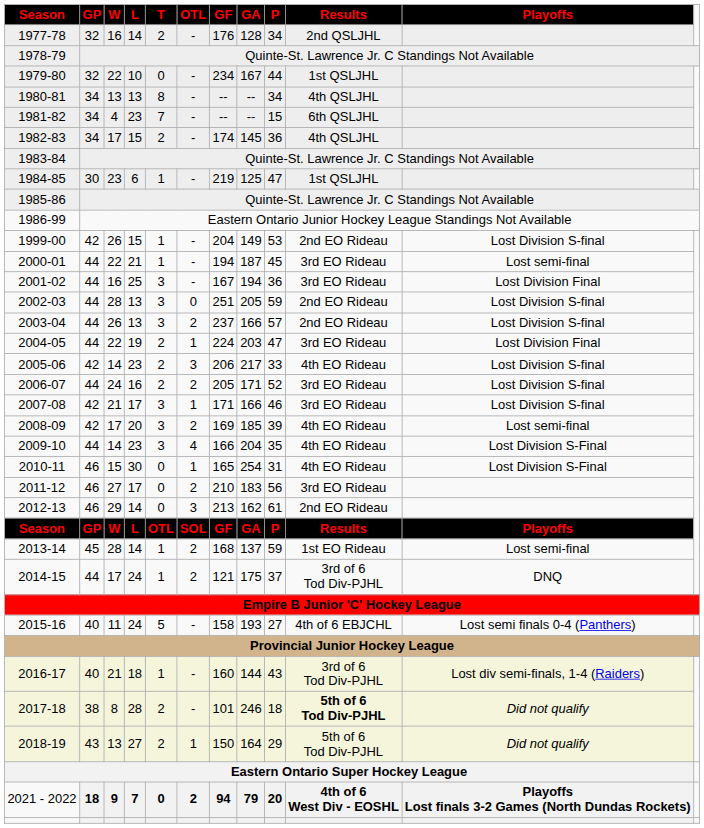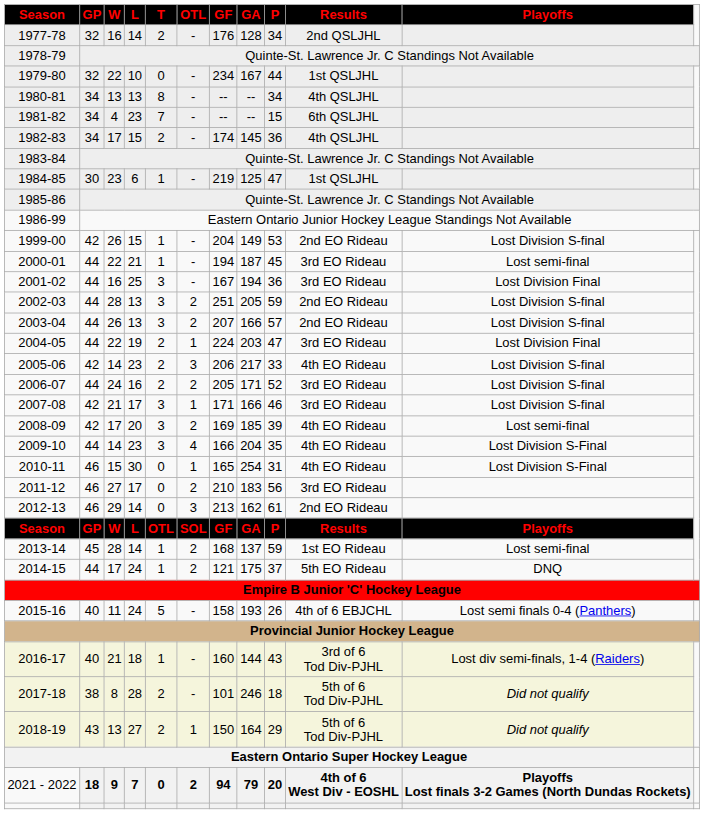(193, 302) 0 -> (193, 302) 2
(223, 323) 237 -> (223, 323) 207
(343, 577) 3rd of 6 Tod Div-PJHL -> (343, 569) 5th EO Rideau
(275, 625) 27 -> (275, 610) 26
(343, 708) bold -> (343, 694) normal
